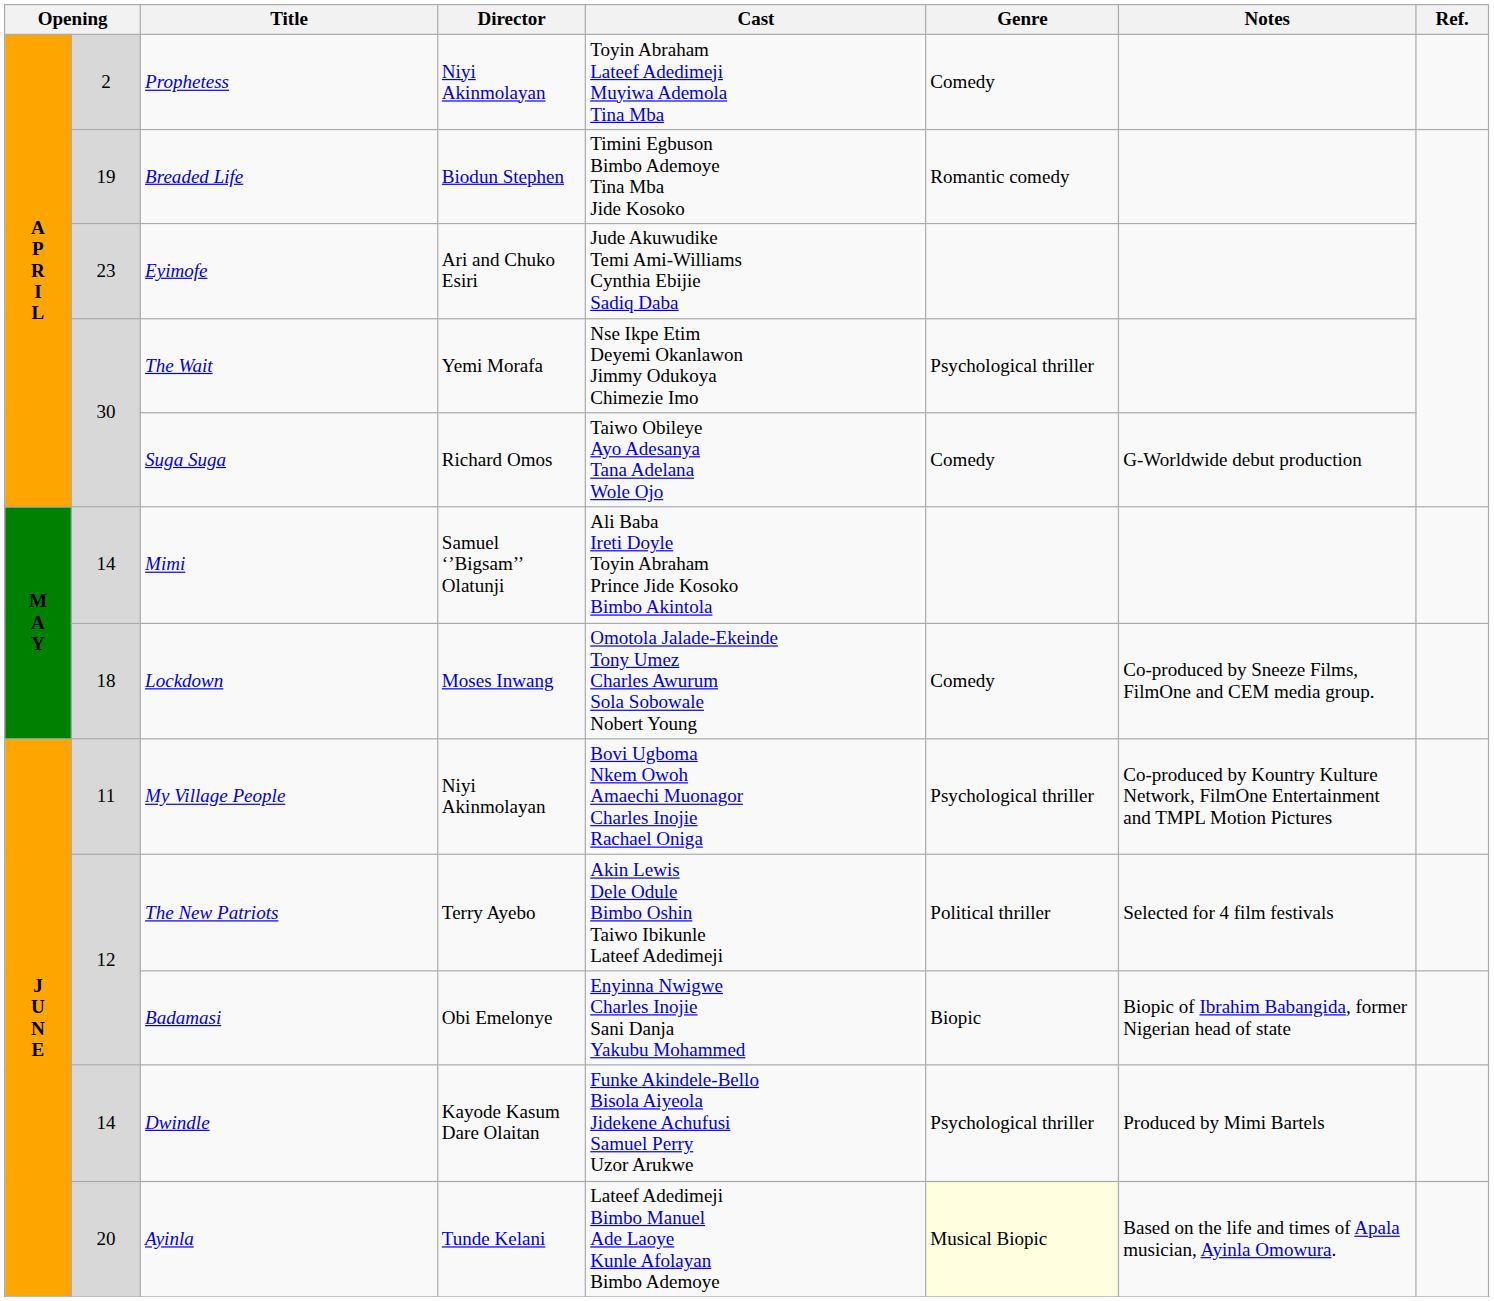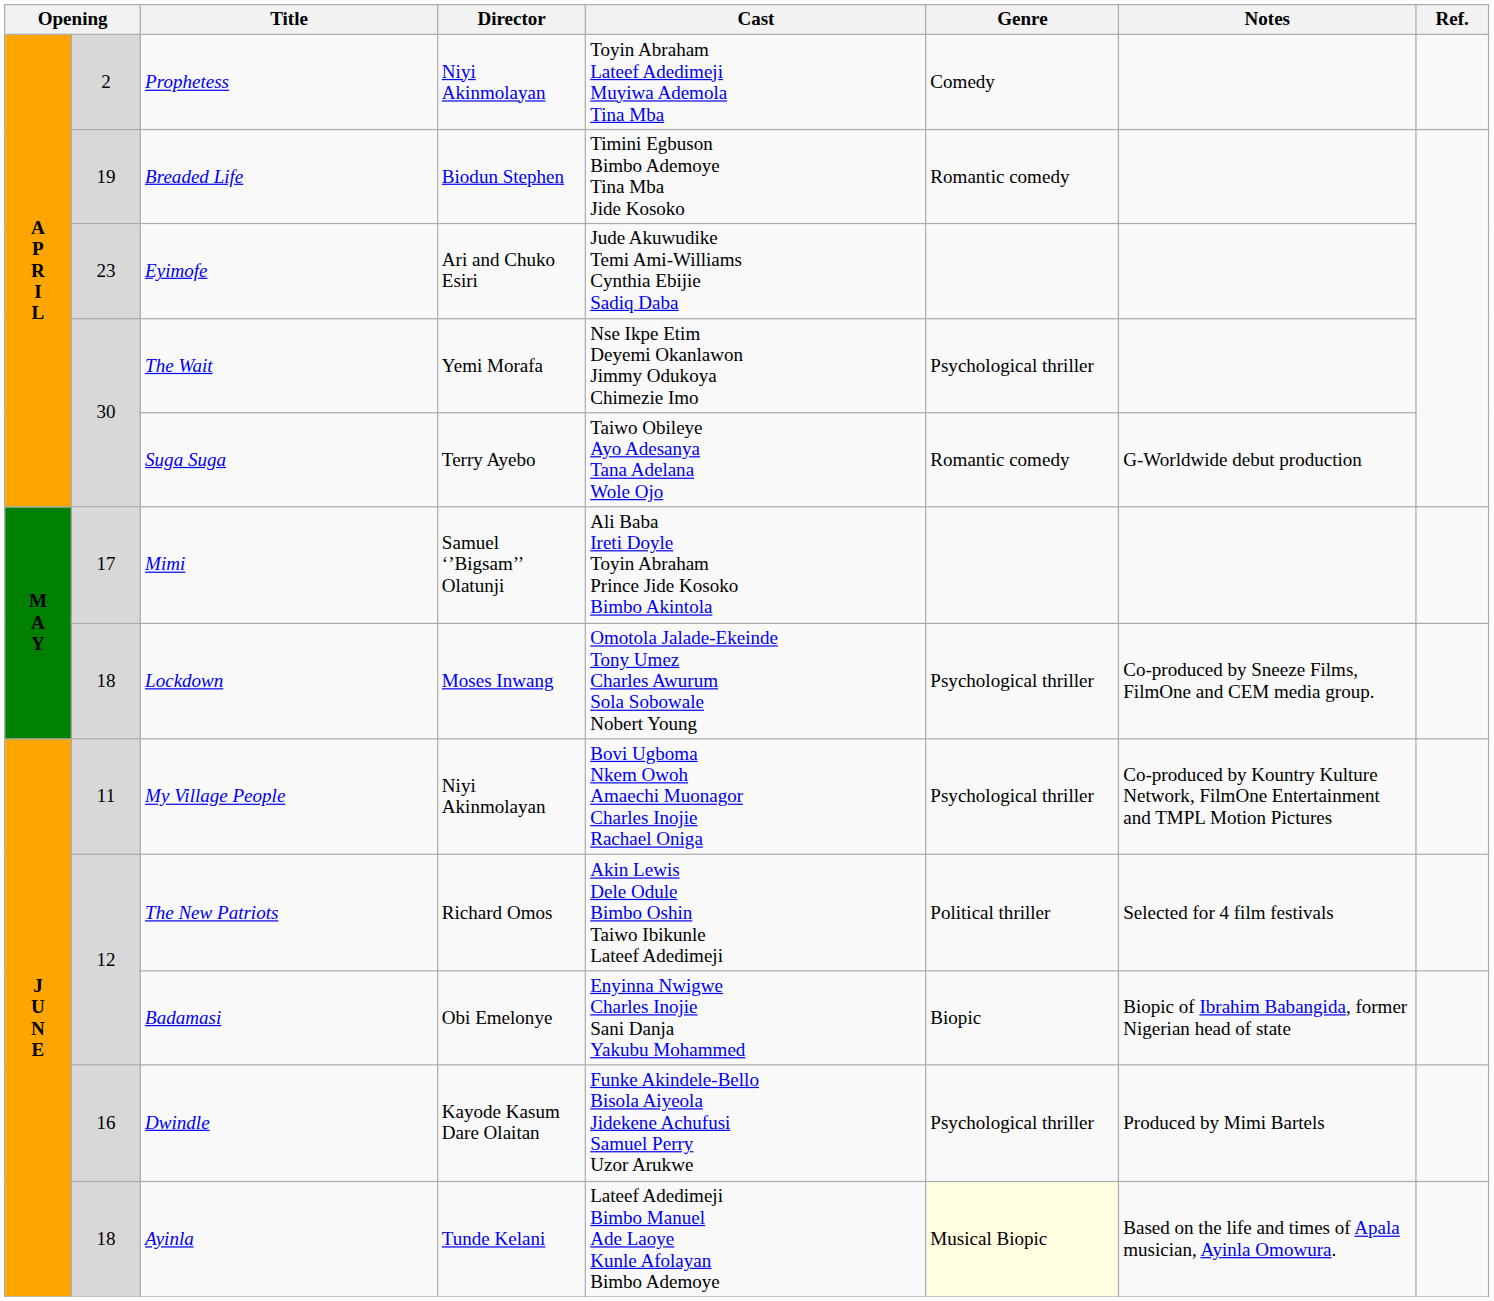(497, 459) Richard Omos -> (489, 459) Terry Ayebo
(963, 459) Comedy -> (1000, 459) Romantic comedy
(106, 564) 14 -> (106, 564) 17
(963, 680) Comedy -> (1012, 680) Psychological thriller
(489, 912) Terry Ayebo -> (497, 912) Richard Omos
(106, 1122) 14 -> (106, 1122) 16
(106, 1238) 20 -> (106, 1238) 18
